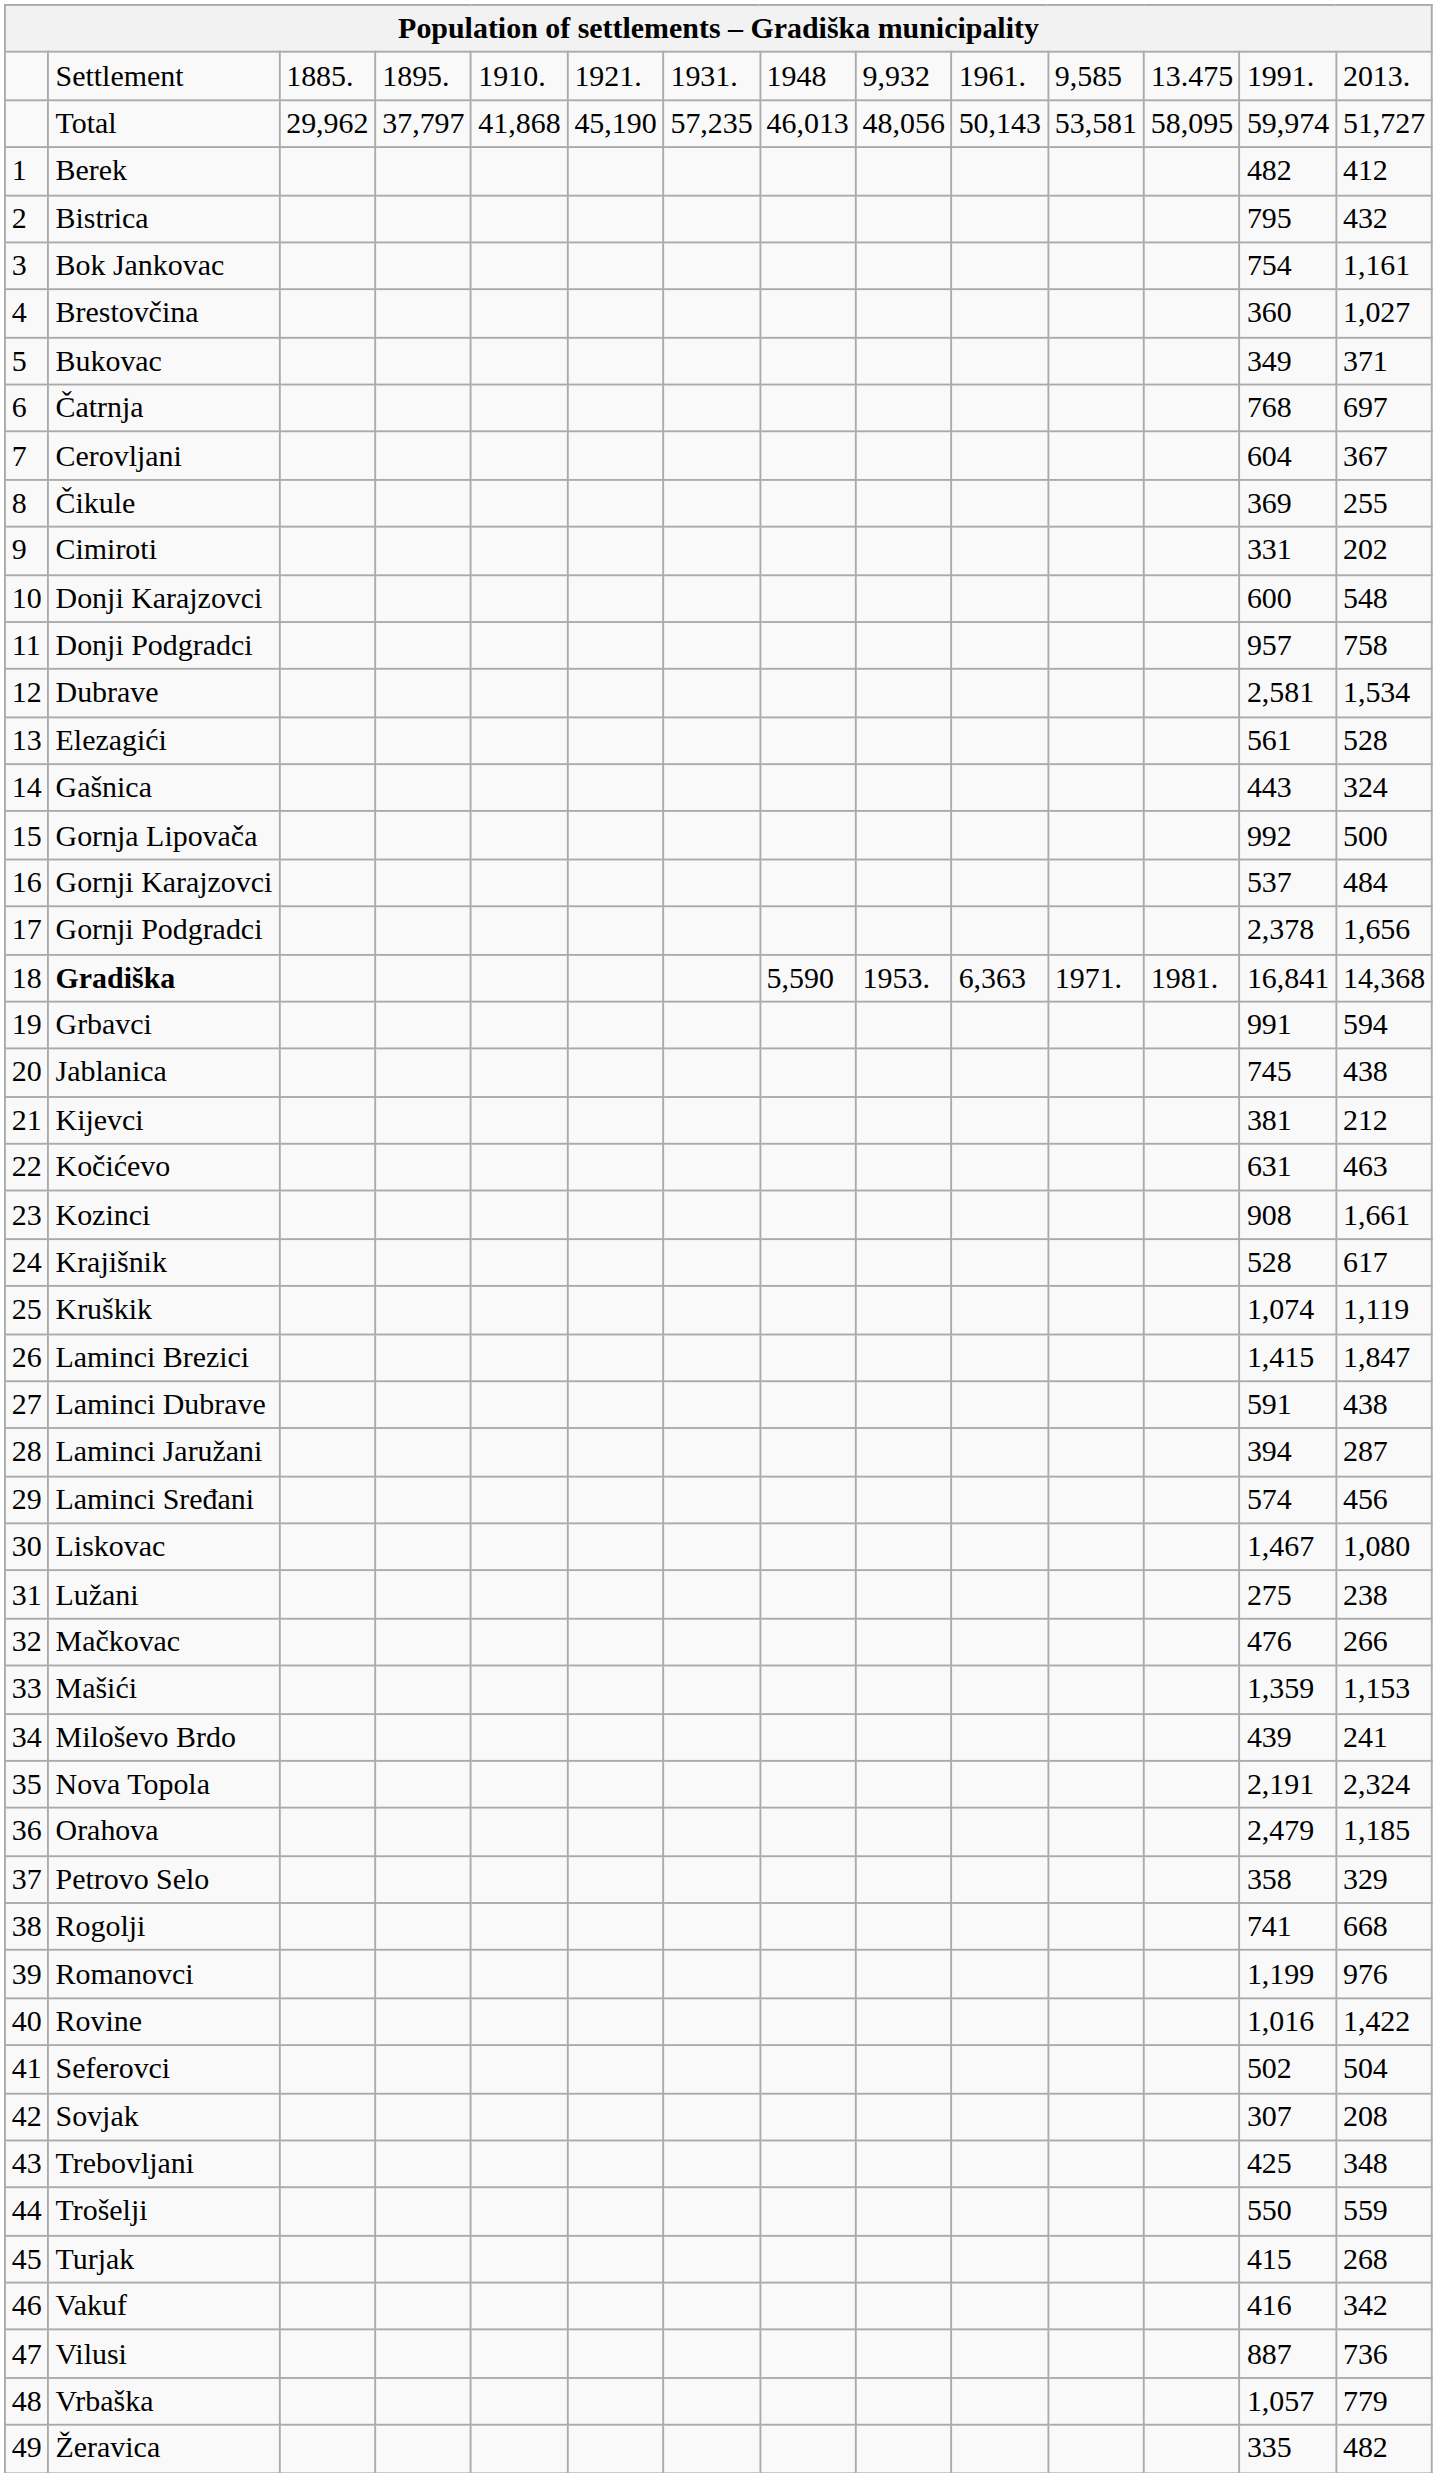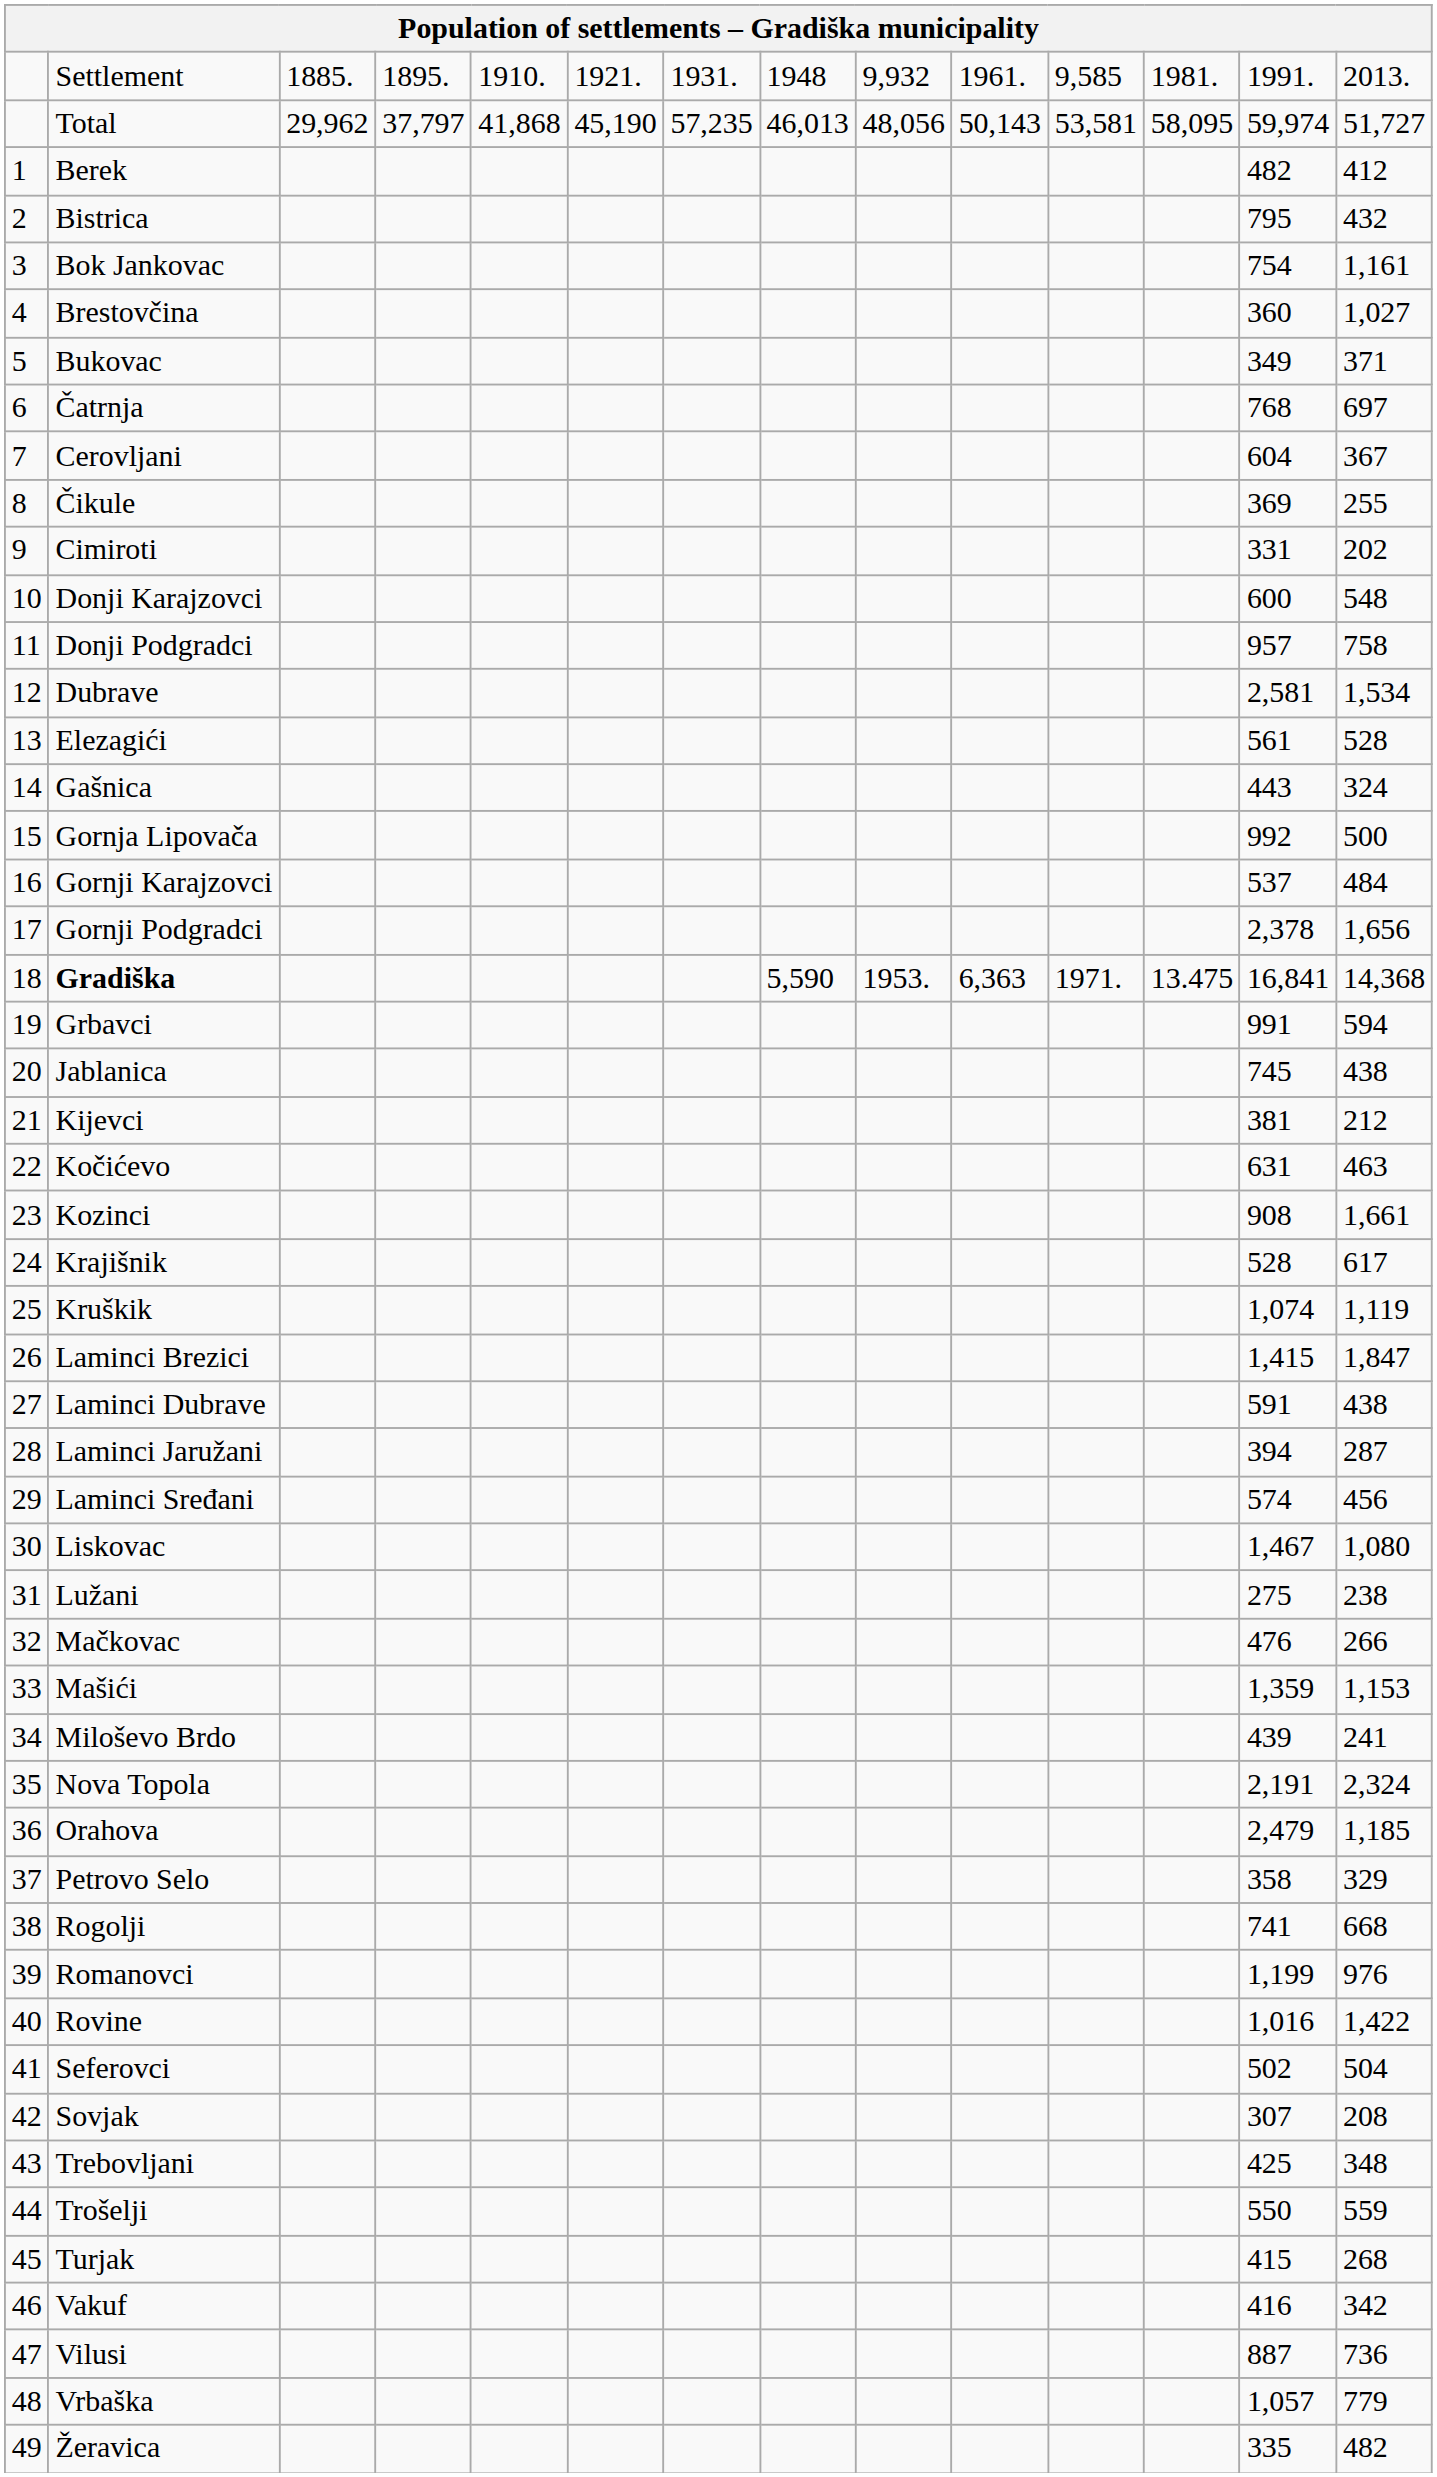(1192, 75) 13.475 -> (1184, 75) 1981.
(1184, 977) 1981. -> (1192, 977) 13.475
